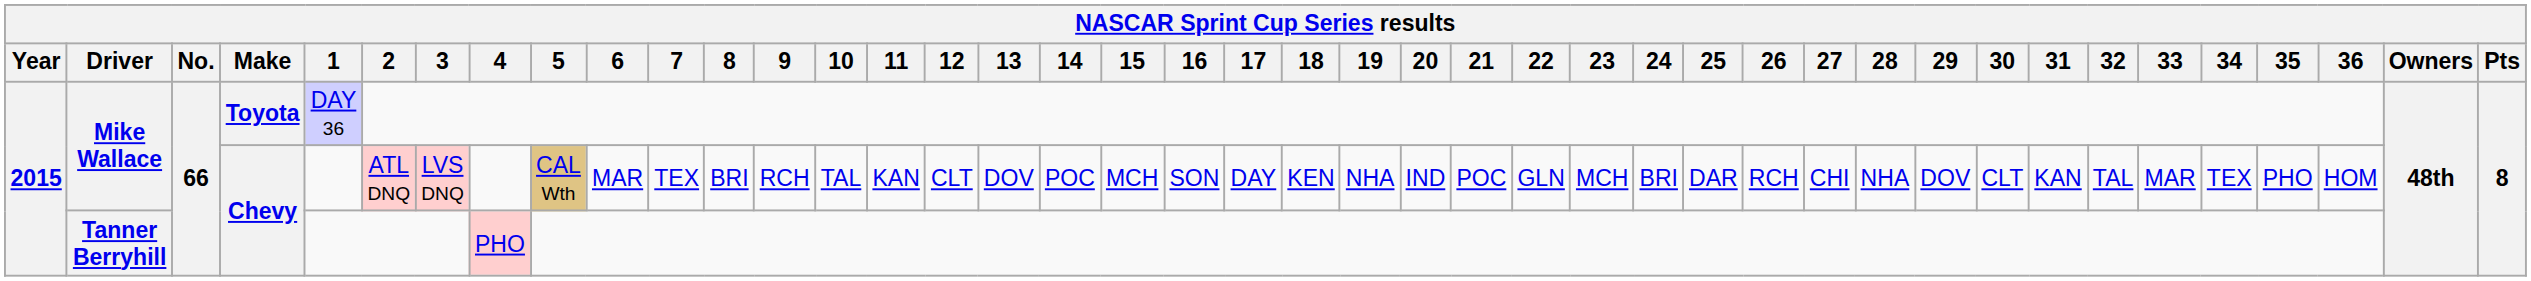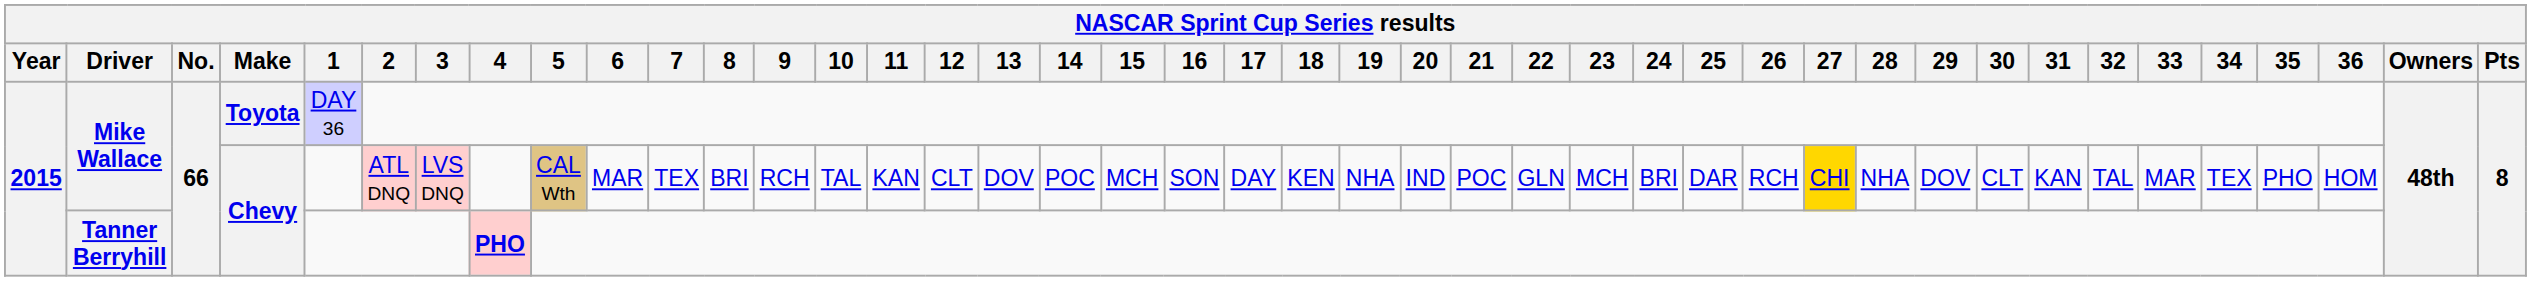(1830, 178) no background -> (1830, 178) gold background
(500, 243) normal -> (500, 243) bold
